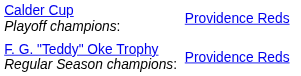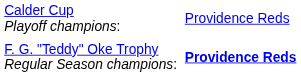(237, 57) normal -> (241, 57) bold
